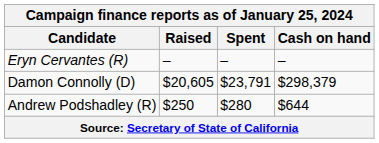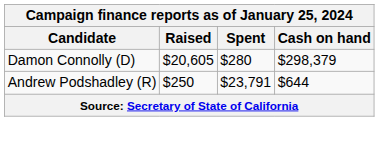- row: (68, 60)
(246, 82) $23,791 -> (236, 60) $280
(236, 104) $280 -> (246, 82) $23,791
